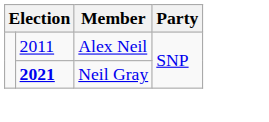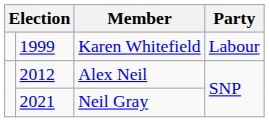+ row: (139, 46)
(37, 46) 2011 -> (37, 74) 2012
(37, 74) bold -> (37, 102) normal
